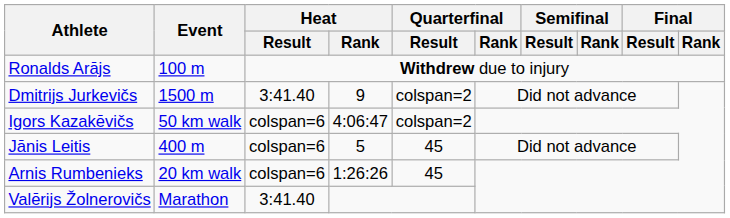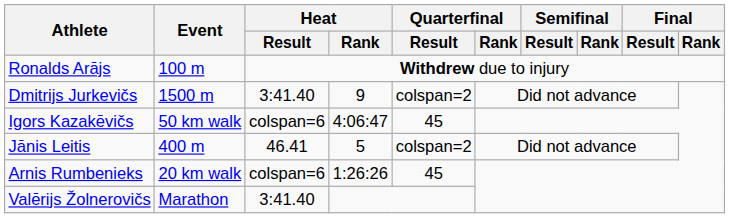(434, 121) colspan=2 -> (434, 121) 45
(287, 147) colspan=6 -> (287, 147) 46.41
(434, 147) 45 -> (434, 147) colspan=2
